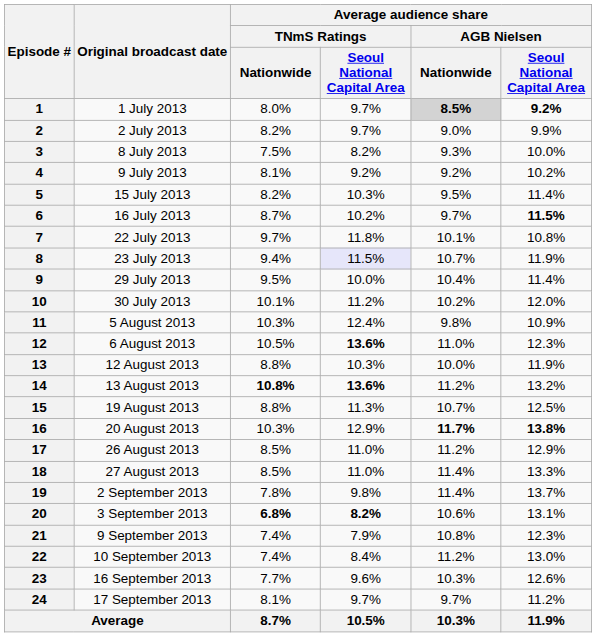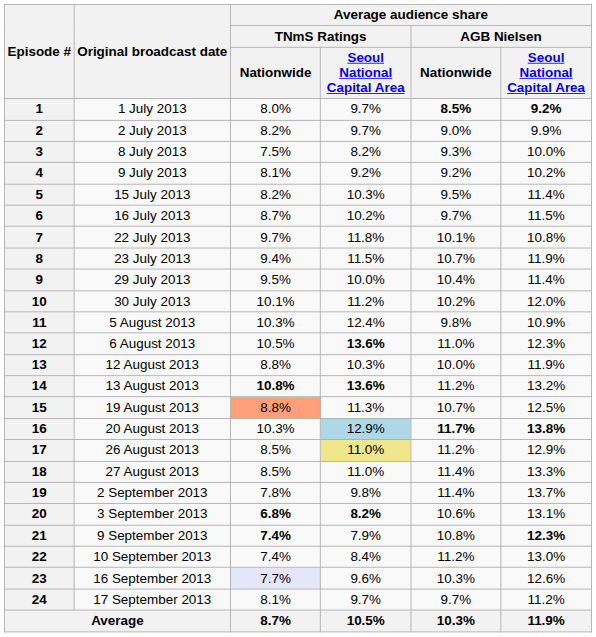(456, 109) lightgrey background -> (456, 109) no background
(546, 215) bold -> (546, 215) normal
(366, 258) lavender background -> (366, 258) no background
(276, 407) no background -> (276, 407) lightsalmon background
(366, 429) no background -> (366, 429) lightblue background
(366, 450) no background -> (366, 450) khaki background
(276, 535) normal -> (276, 535) bold
(546, 535) normal -> (546, 535) bold
(276, 578) no background -> (276, 578) lavender background
